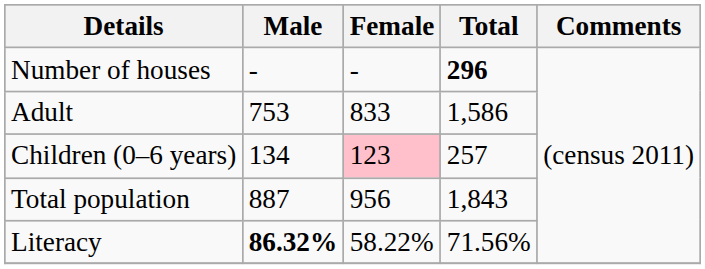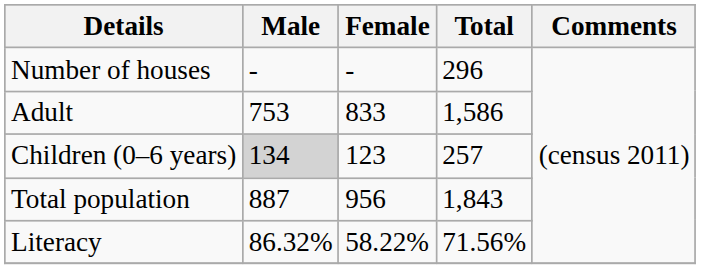(467, 69) bold -> (463, 69) normal
(269, 155) no background -> (269, 155) lightgrey background
(370, 155) pink background -> (366, 155) no background
(293, 241) bold -> (291, 241) normal
